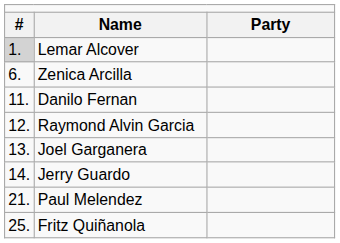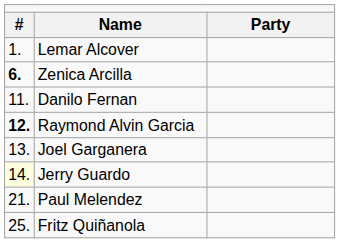(15, 50) lightgrey background -> (15, 50) no background
(15, 75) normal -> (15, 75) bold
(19, 125) normal -> (19, 125) bold
(19, 175) no background -> (19, 175) lightyellow background
